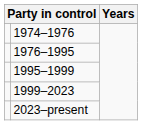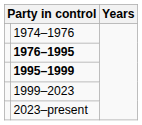(44, 52) normal -> (44, 52) bold
(44, 71) normal -> (44, 71) bold
